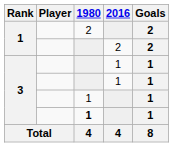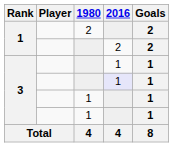(118, 81) no background -> (118, 81) lavender background
(89, 115) bold -> (89, 115) normal
